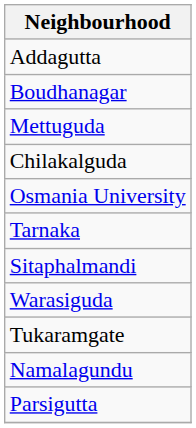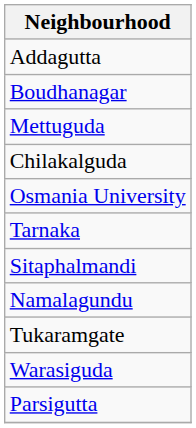(61, 299) Warasiguda -> (71, 299) Namalagundu
(71, 369) Namalagundu -> (61, 369) Warasiguda
